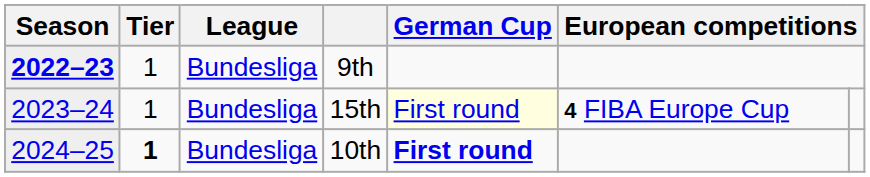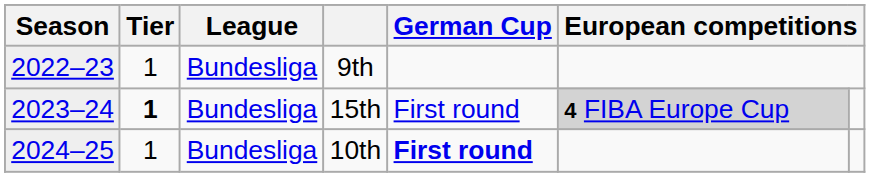(63, 67) bold -> (63, 67) normal
(150, 109) normal -> (150, 109) bold
(457, 109) lightyellow background -> (457, 109) no background
(677, 109) no background -> (677, 109) lightgrey background
(150, 150) bold -> (150, 150) normal
